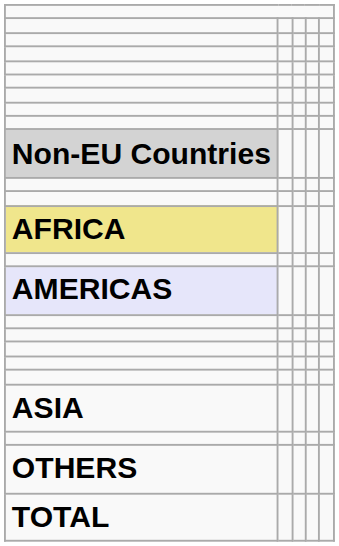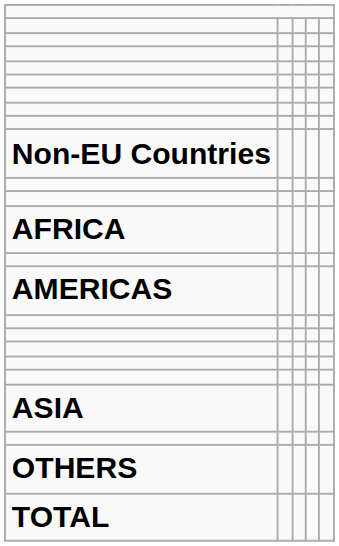(141, 153) lightgrey background -> (141, 153) no background
(69, 228) khaki background -> (69, 228) no background
(92, 290) lavender background -> (92, 290) no background
